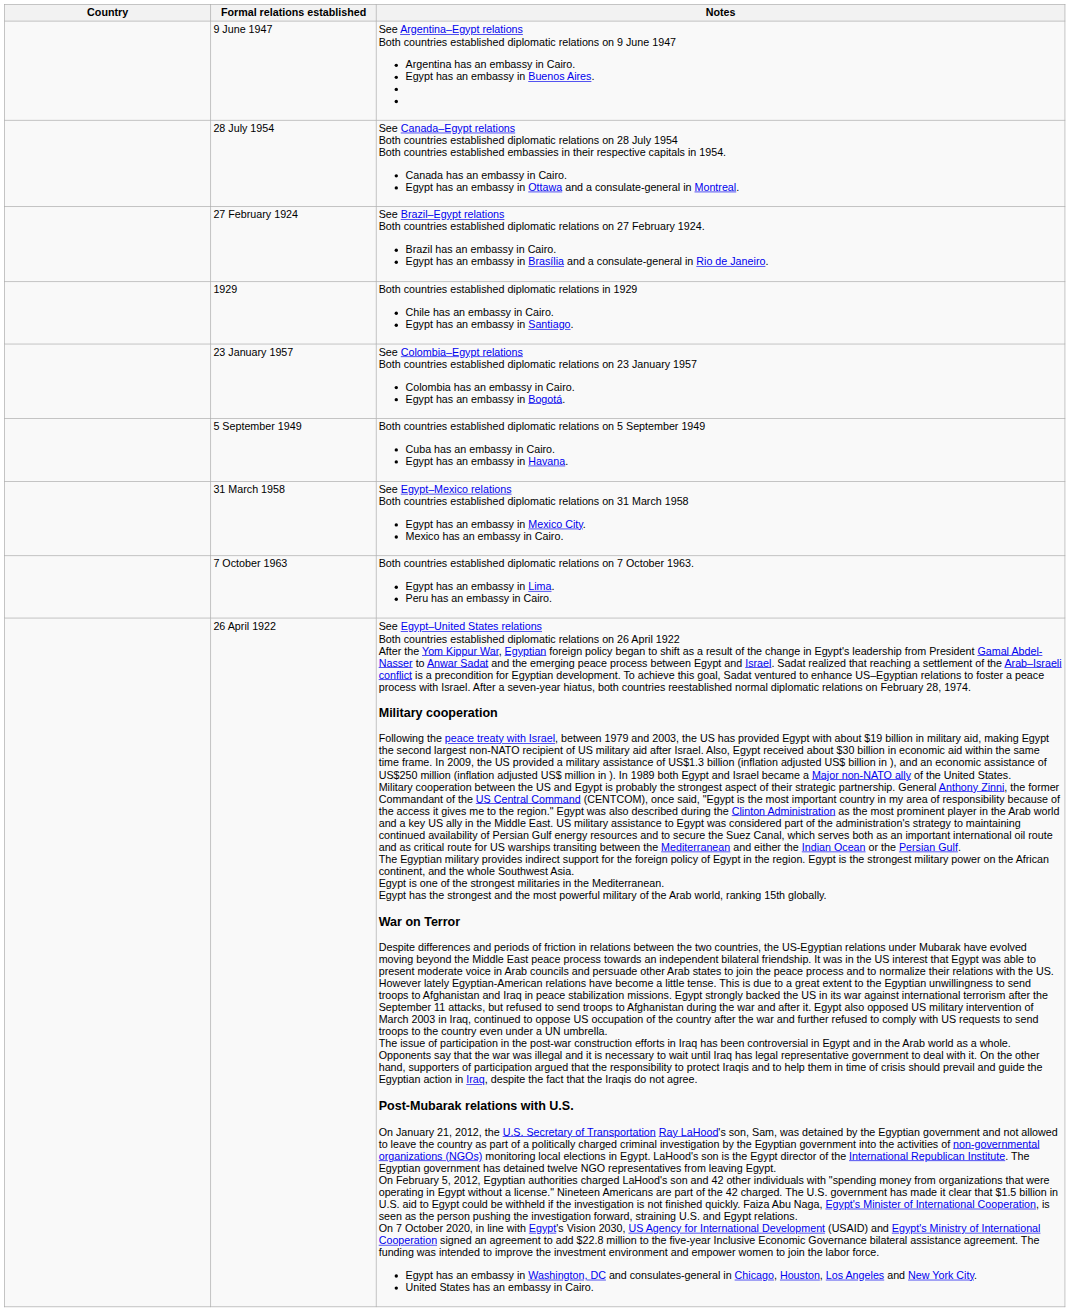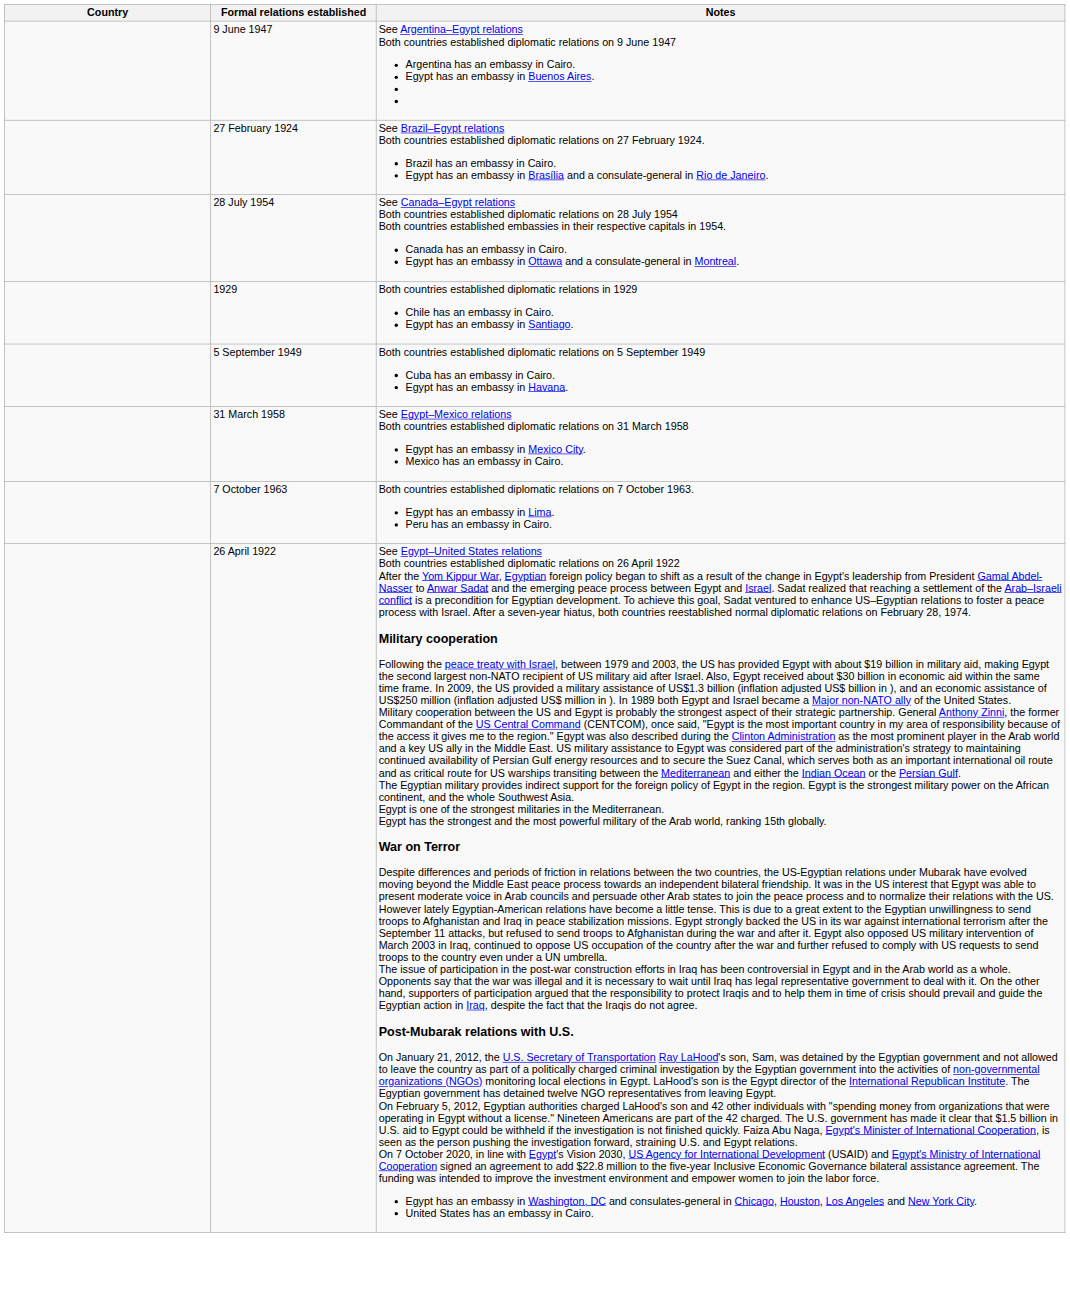rows swapped: (256, 215) <-> (244, 128)
- row: (253, 352)
